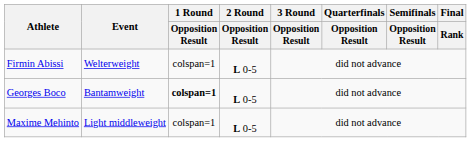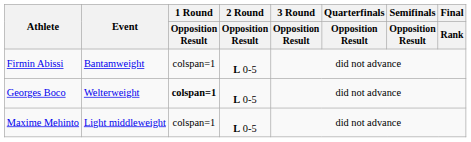(112, 64) Welterweight -> (114, 64) Bantamweight
(114, 93) Bantamweight -> (112, 93) Welterweight
